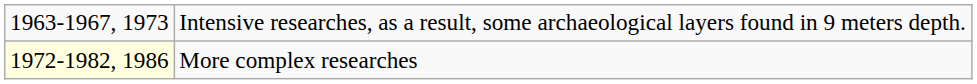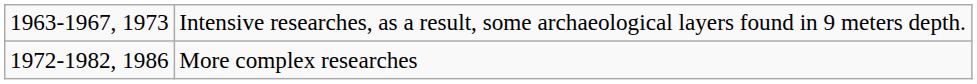(89, 59) lightyellow background -> (89, 59) no background
